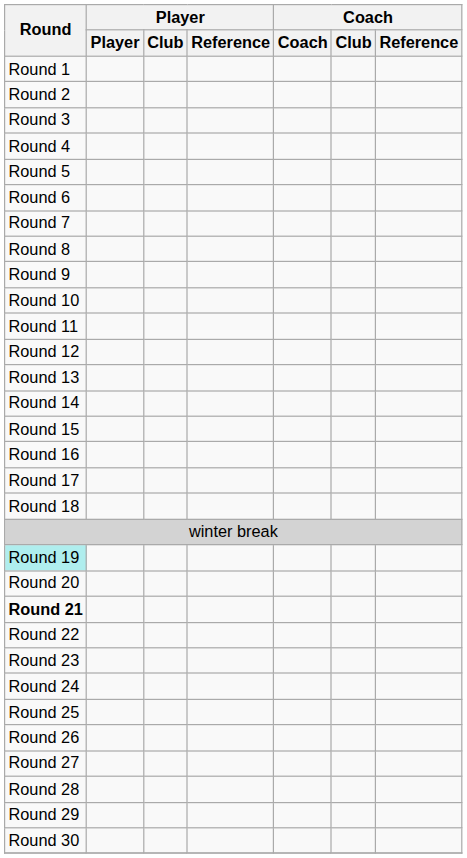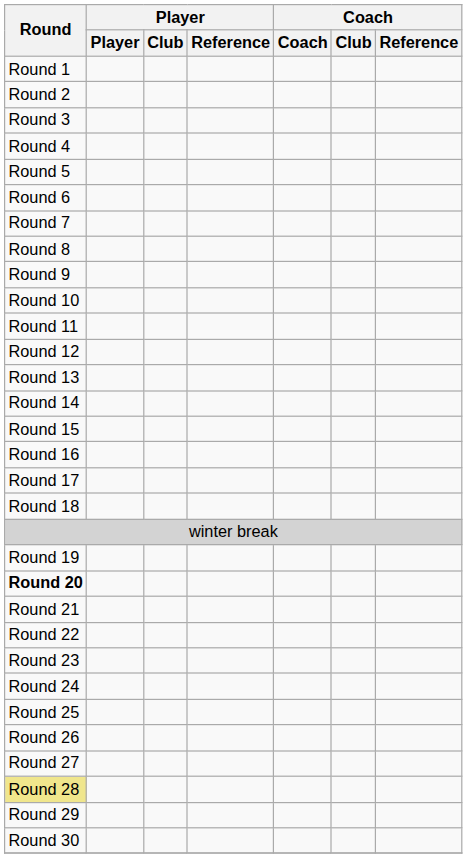(44, 557) paleturquoise background -> (44, 557) no background
(44, 583) normal -> (46, 583) bold
(46, 609) bold -> (44, 609) normal
(44, 789) no background -> (44, 789) khaki background
